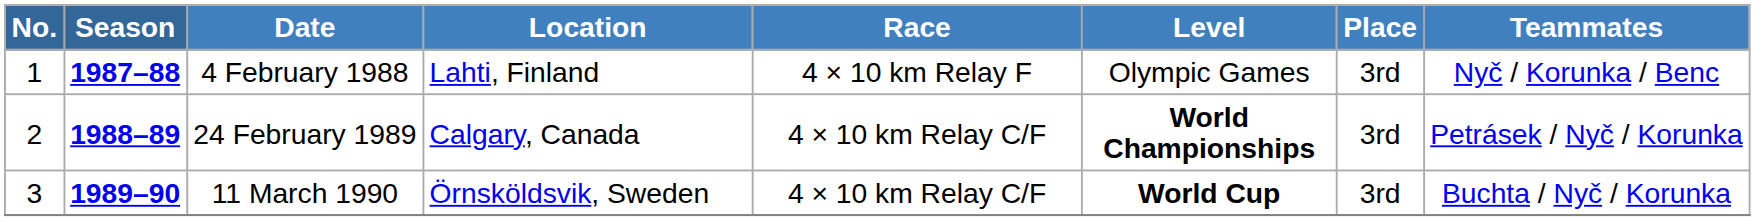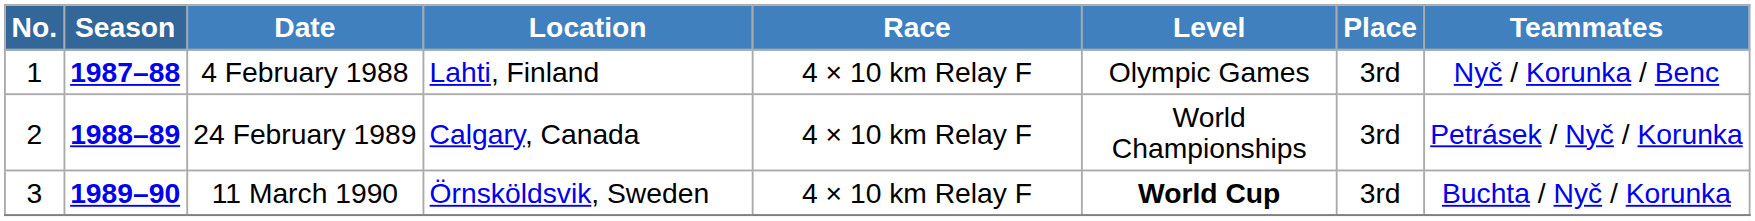(917, 133) 4 × 10 km Relay C/F -> (917, 133) 4 × 10 km Relay F
(1209, 133) bold -> (1209, 133) normal
(917, 193) 4 × 10 km Relay C/F -> (917, 193) 4 × 10 km Relay F
